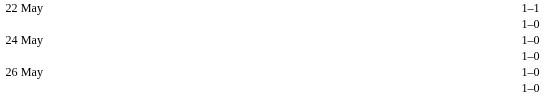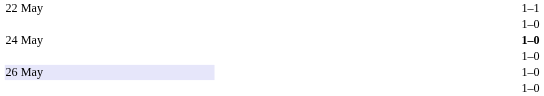(531, 40) normal -> (531, 40) bold
(24, 72) no background -> (24, 72) lavender background
